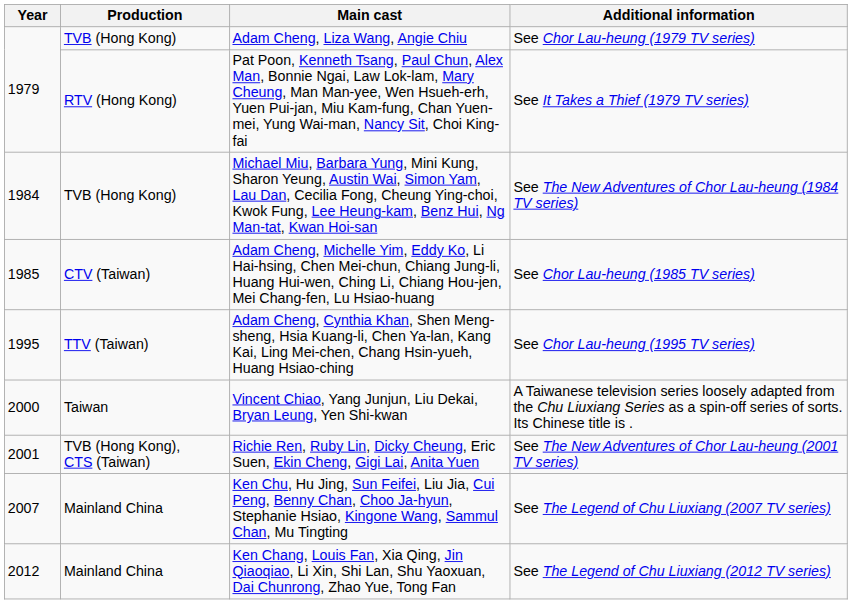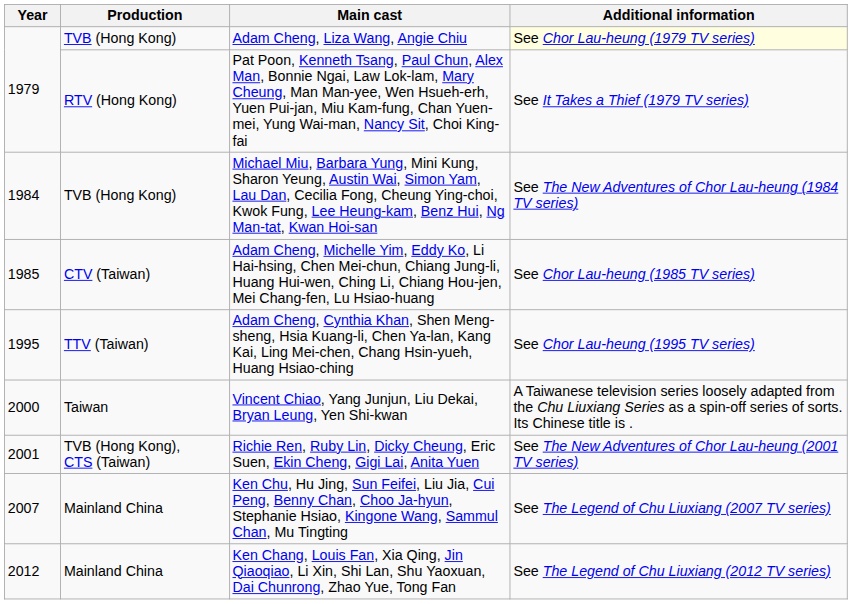(634, 38) no background -> (634, 38) lightyellow background
